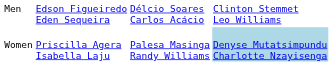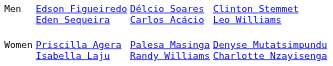(270, 50) lightblue background -> (270, 50) no background
